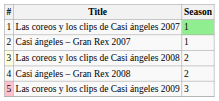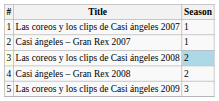(186, 27) lightgreen background -> (186, 27) no background
(186, 57) no background -> (186, 57) lightblue background
(9, 88) pink background -> (9, 88) no background
